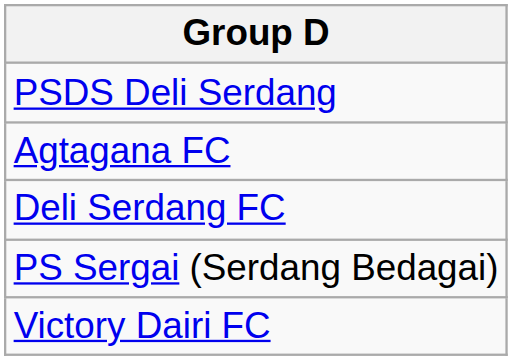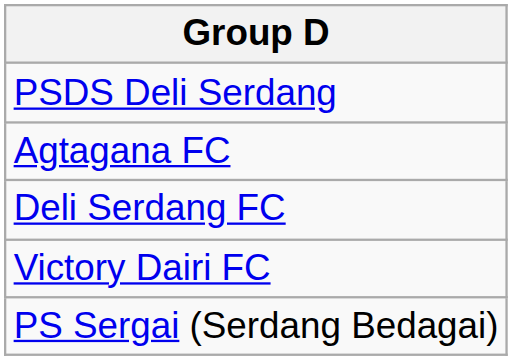(256, 267) PS Sergai (Serdang Bedagai) -> (142, 267) Victory Dairi FC
(142, 325) Victory Dairi FC -> (256, 325) PS Sergai (Serdang Bedagai)
